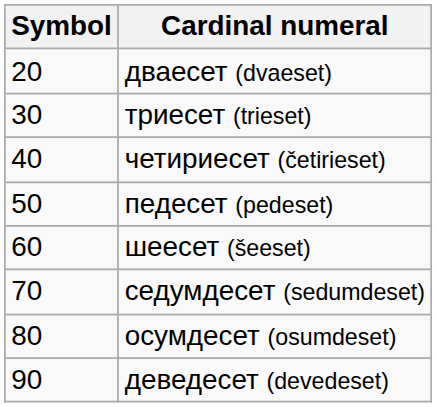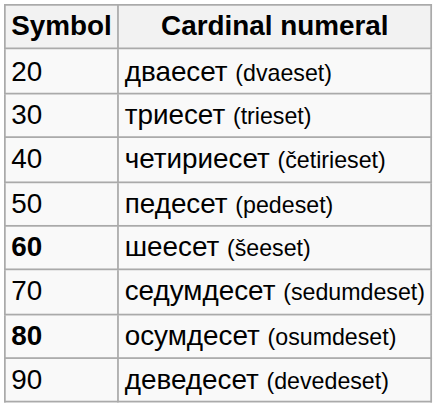(27, 247) normal -> (27, 247) bold
(27, 335) normal -> (27, 335) bold
